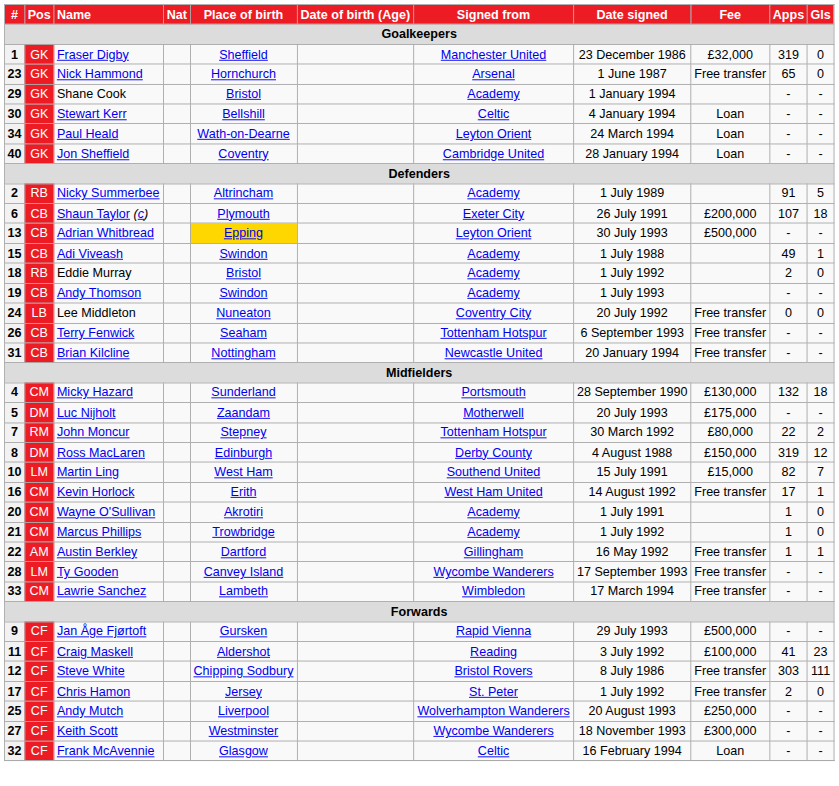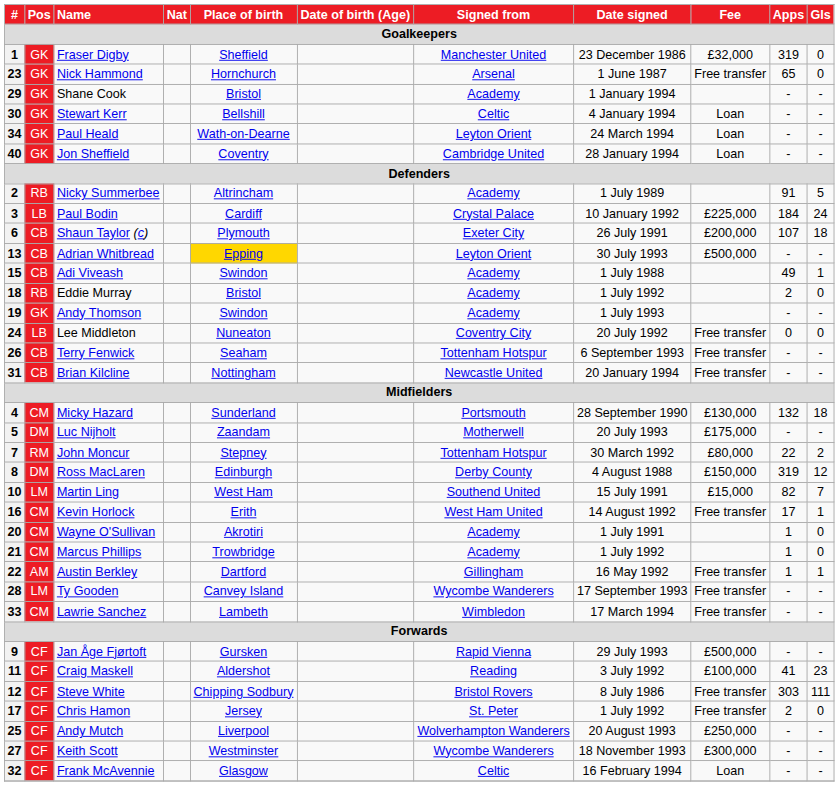+ row: (87, 213)
(39, 293) CB -> (39, 313) GK
